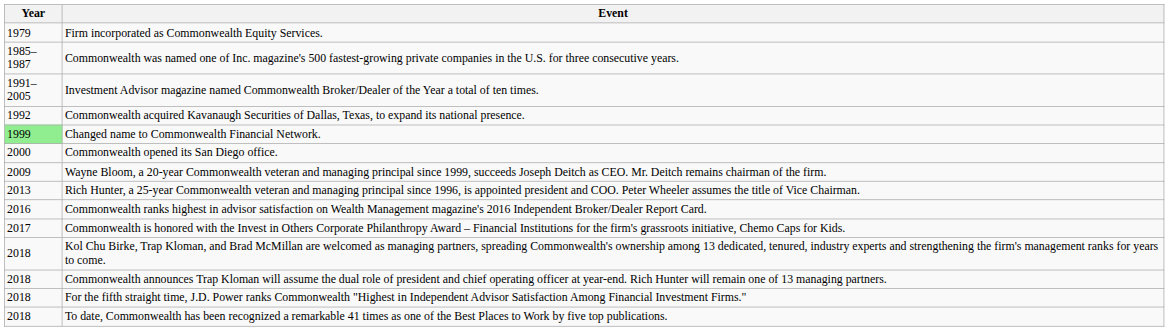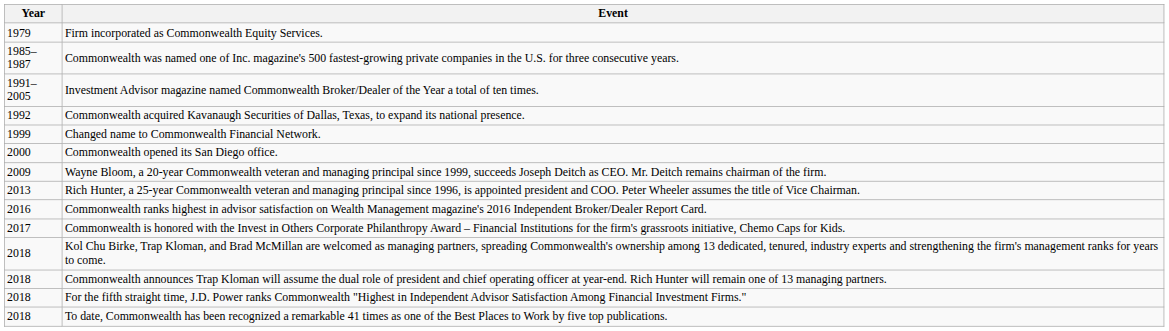(19, 134) lightgreen background -> (19, 134) no background
